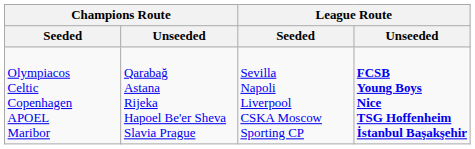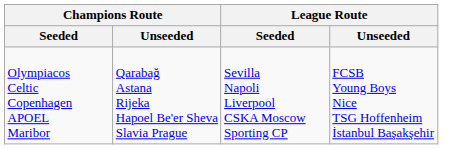(412, 103) bold -> (383, 103) normal
